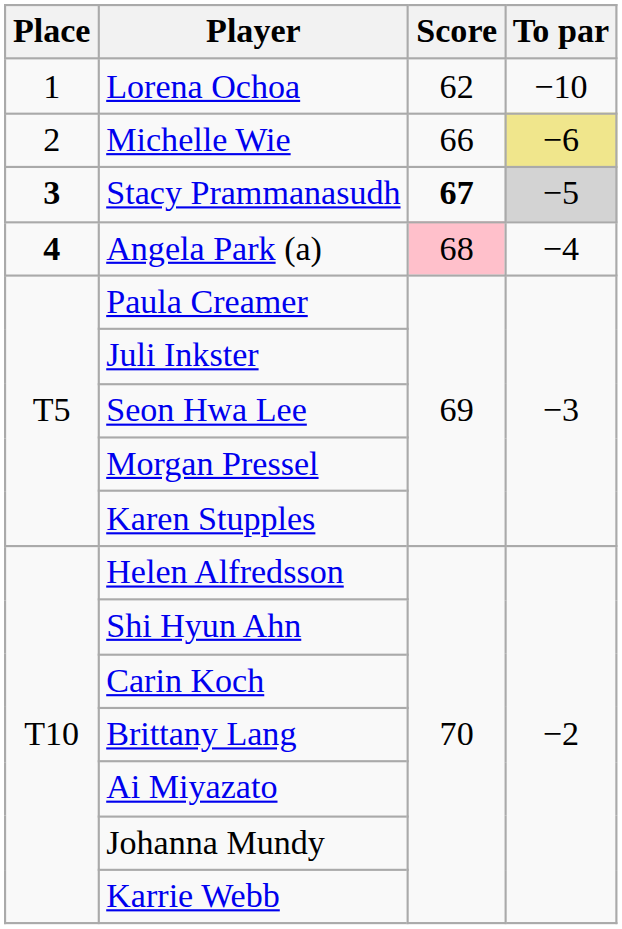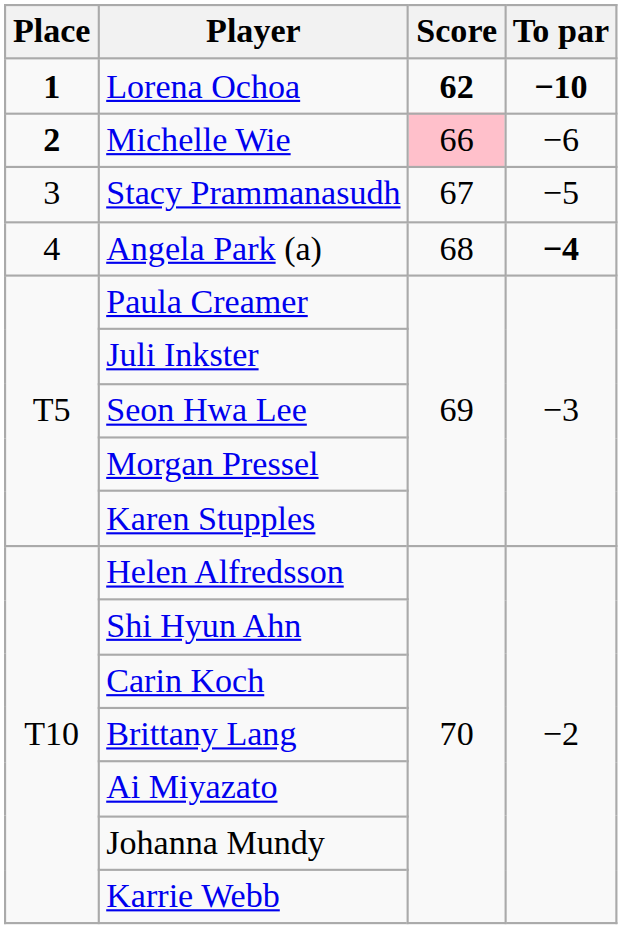(52, 85) normal -> (52, 85) bold
(457, 85) normal -> (457, 85) bold
(561, 85) normal -> (561, 85) bold
(52, 139) normal -> (52, 139) bold
(457, 139) no background -> (457, 139) pink background
(561, 139) khaki background -> (561, 139) no background
(52, 193) bold -> (52, 193) normal
(457, 193) bold -> (457, 193) normal
(561, 193) lightgrey background -> (561, 193) no background
(52, 247) bold -> (52, 247) normal
(457, 247) pink background -> (457, 247) no background
(561, 247) normal -> (561, 247) bold
